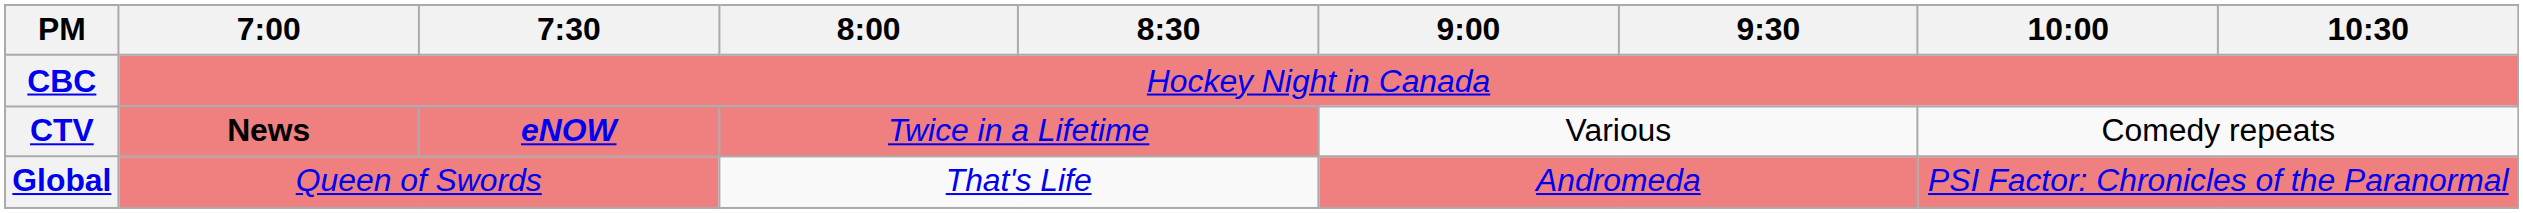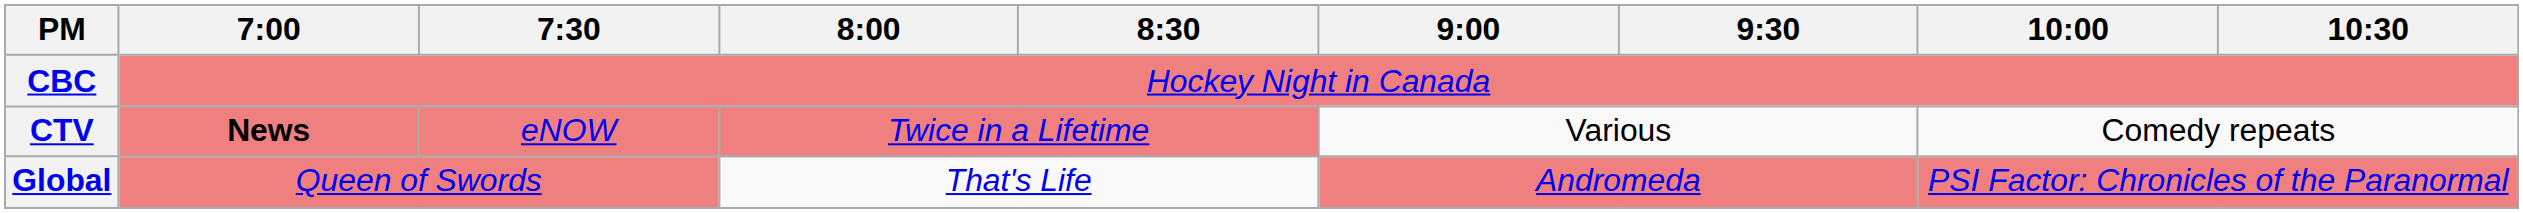(569, 130) bold -> (569, 130) normal
